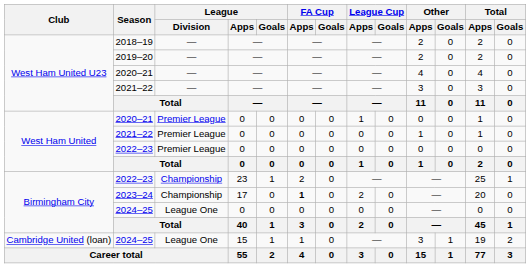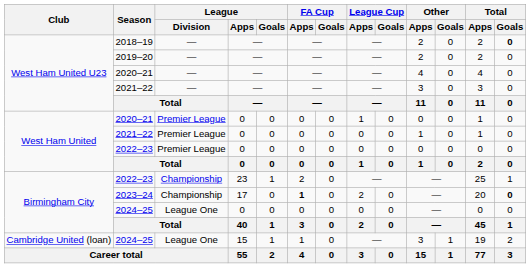(510, 42) normal -> (510, 42) bold
(510, 194) normal -> (510, 194) bold
